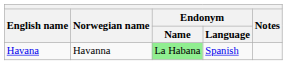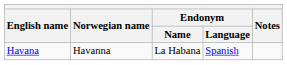(177, 51) lightgreen background -> (177, 51) no background
